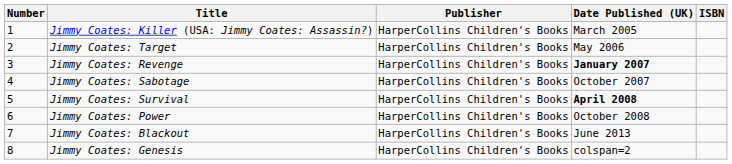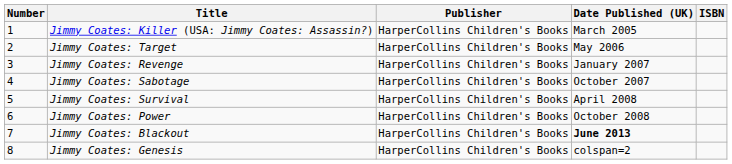(612, 64) bold -> (612, 64) normal
(605, 99) bold -> (605, 99) normal
(602, 133) normal -> (602, 133) bold
